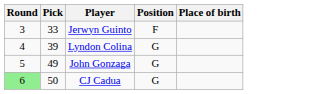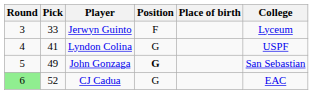+ column: (276, 13)
(53, 47) 39 -> (53, 47) 41
(155, 64) normal -> (155, 64) bold
(53, 81) 50 -> (53, 81) 52
